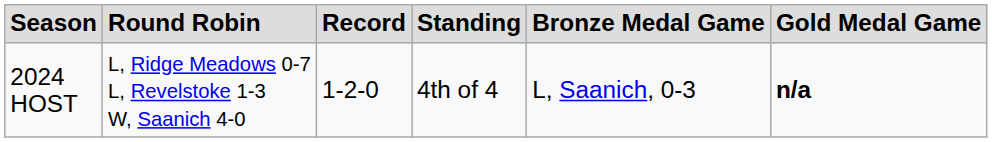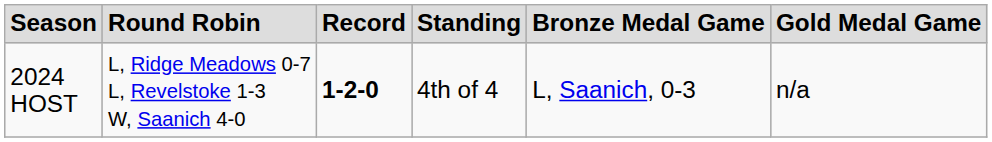(350, 89) normal -> (350, 89) bold
(794, 89) bold -> (793, 89) normal
